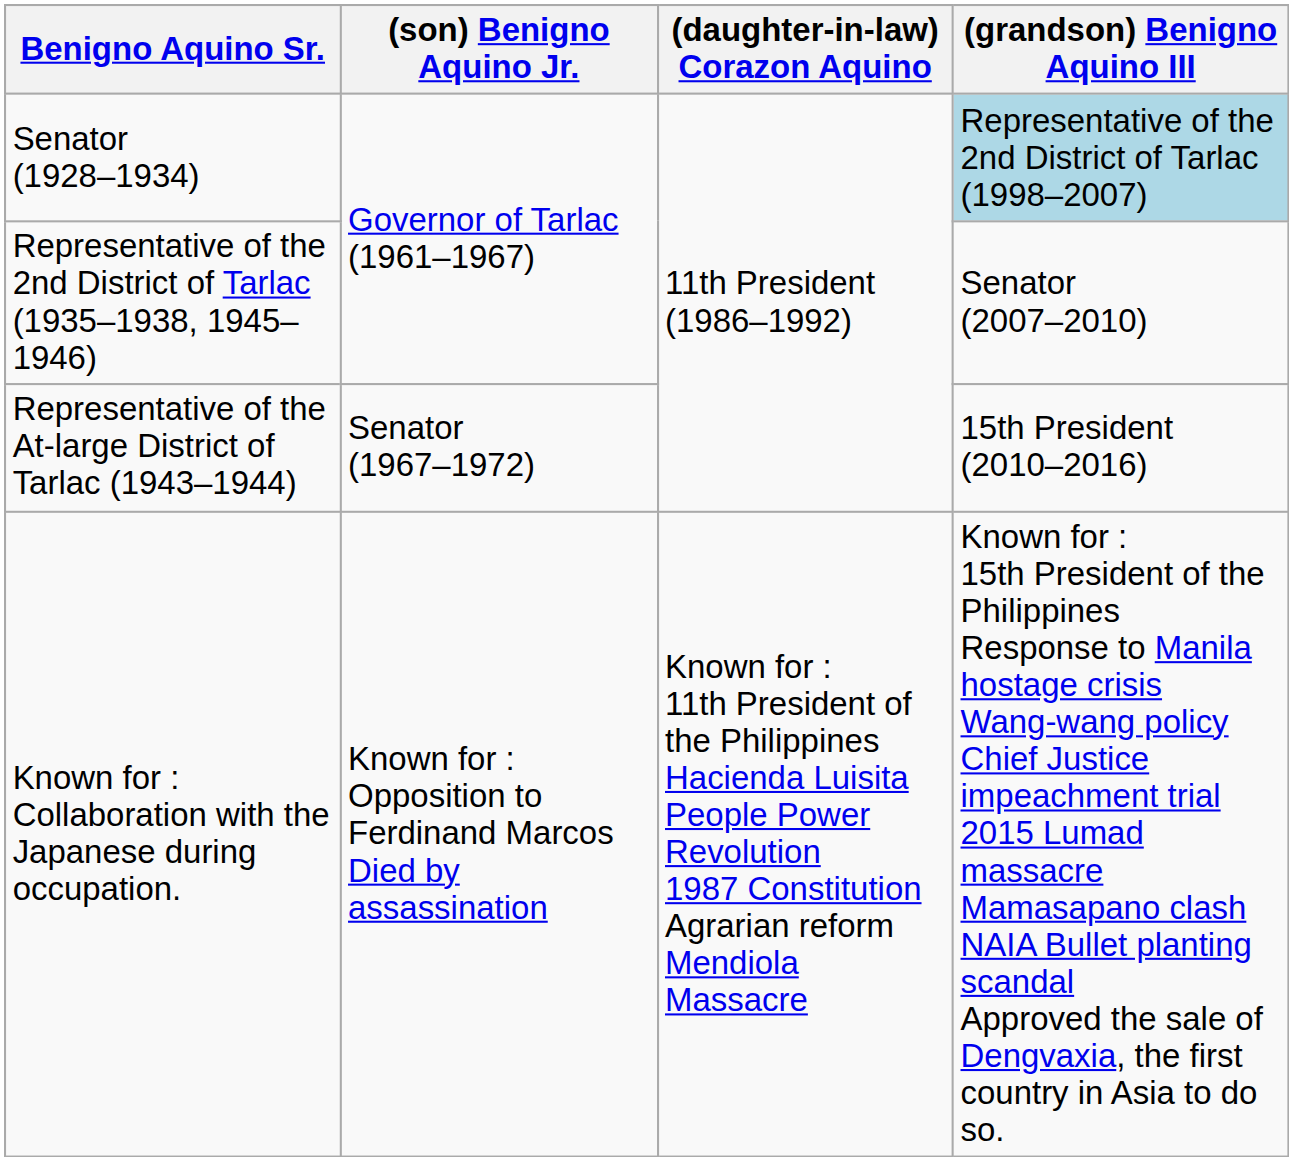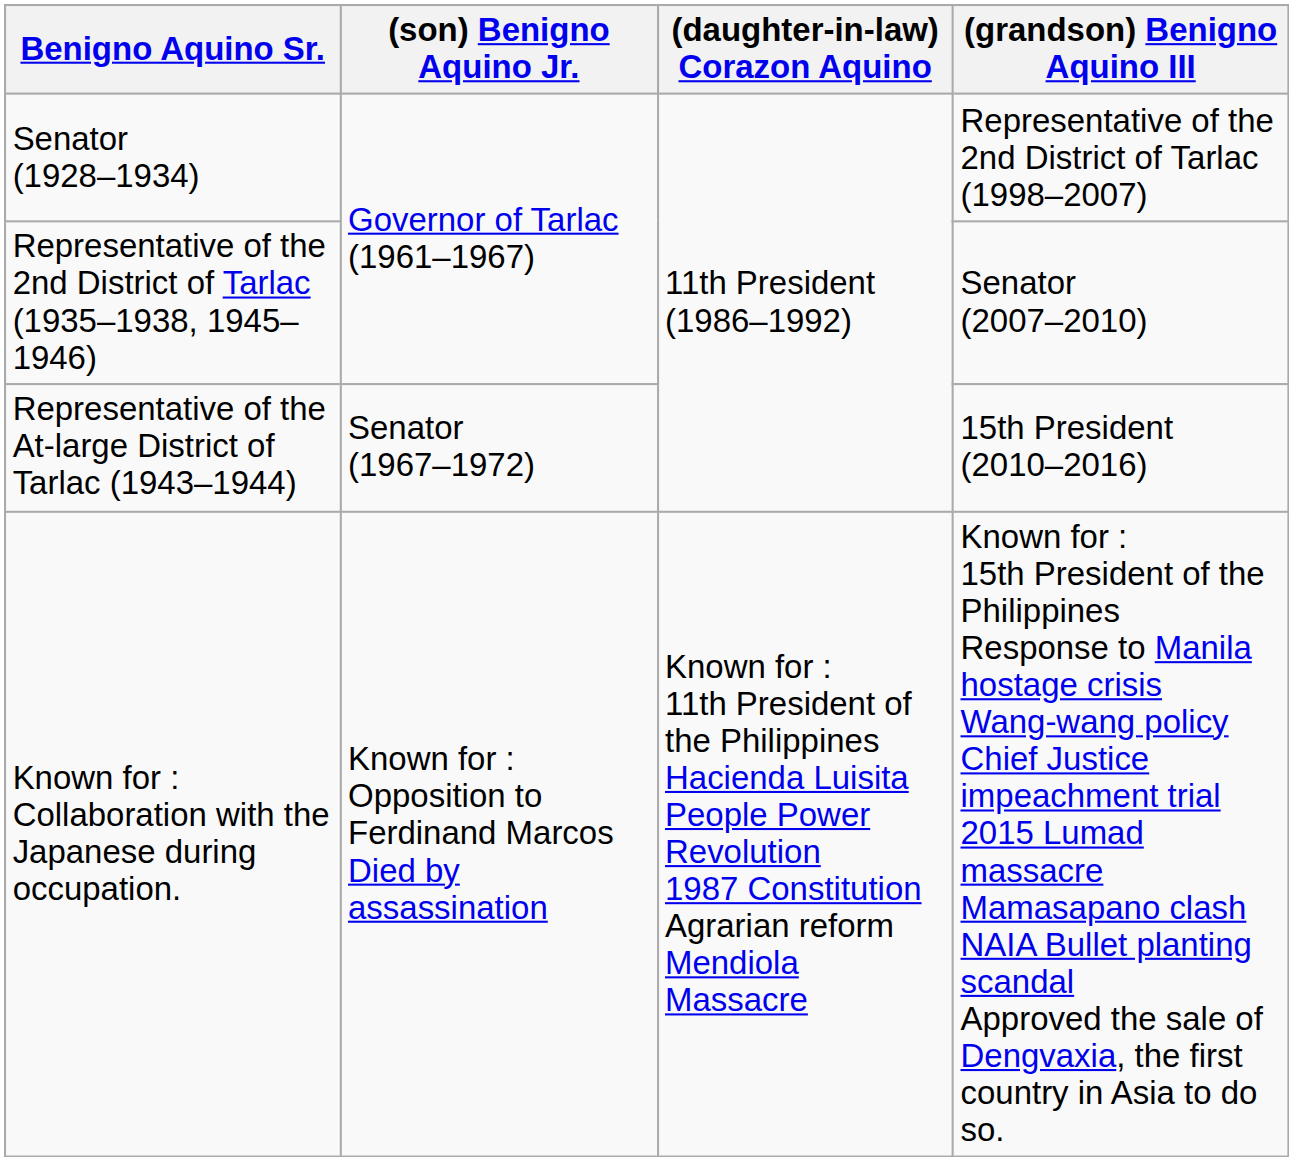(1117, 157) lightblue background -> (1117, 157) no background
